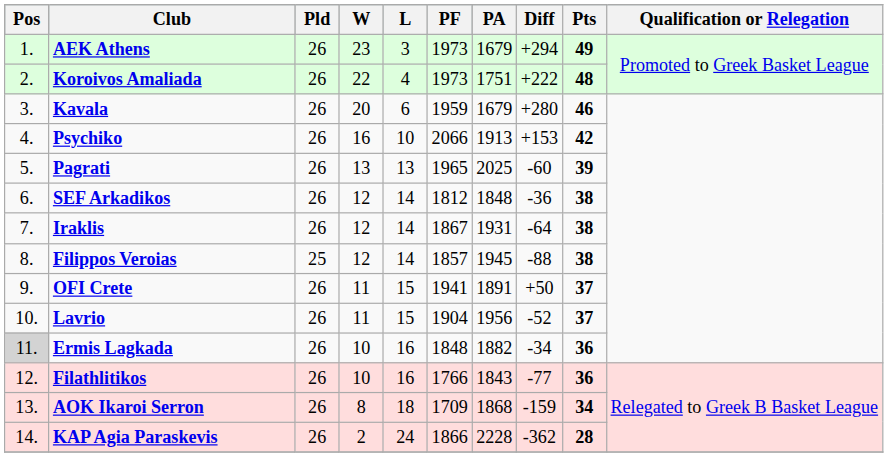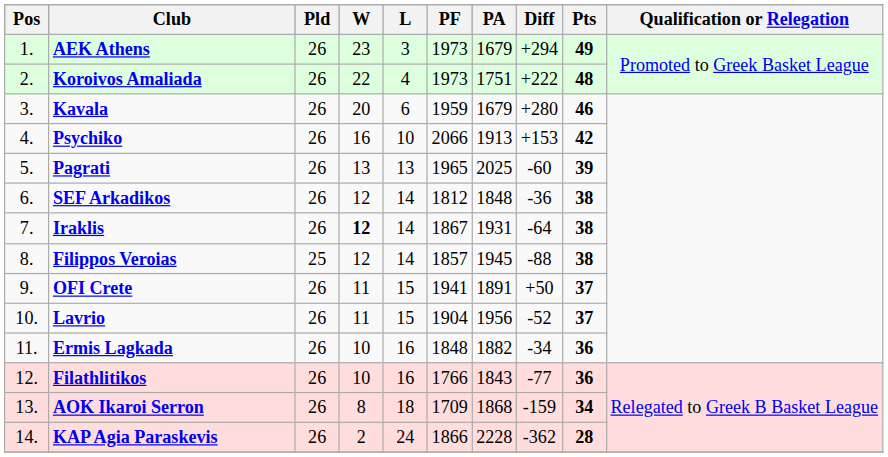(361, 228) normal -> (361, 228) bold
(27, 347) lightgrey background -> (27, 347) no background
